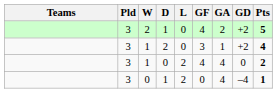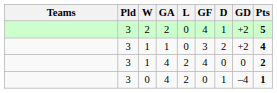columns swapped: (165, 12) <-> (222, 12)
